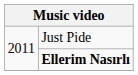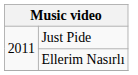(86, 59) bold -> (83, 59) normal
